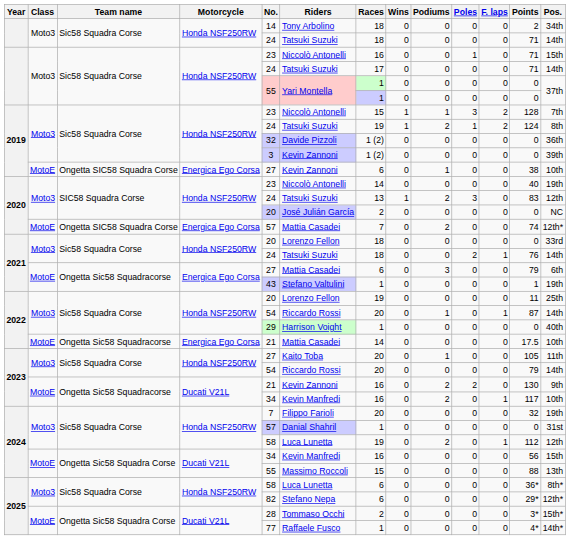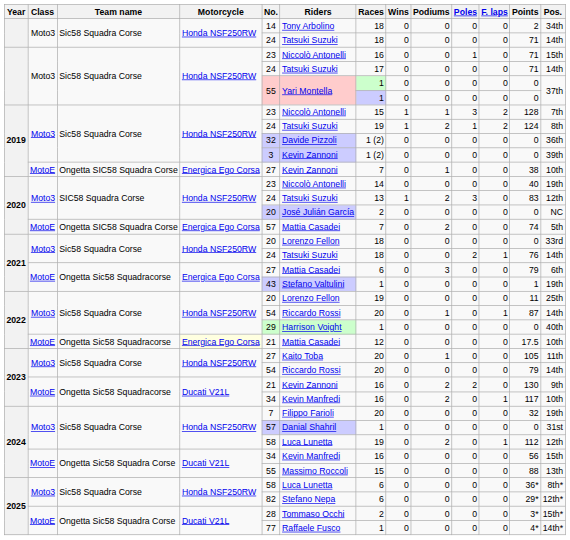(382, 169) 6 -> (382, 169) 7
(553, 226) 12th* -> (557, 226) 5th
(221, 341) no background -> (221, 341) lightyellow background
(379, 341) 14 -> (379, 341) 12
